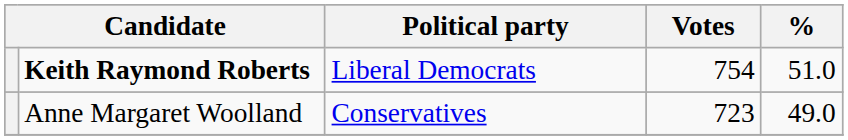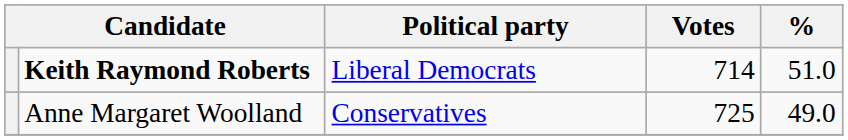(734, 69) 754 -> (734, 69) 714
(734, 112) 723 -> (734, 112) 725
